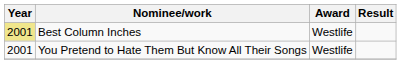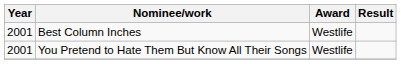(20, 31) khaki background -> (20, 31) no background
